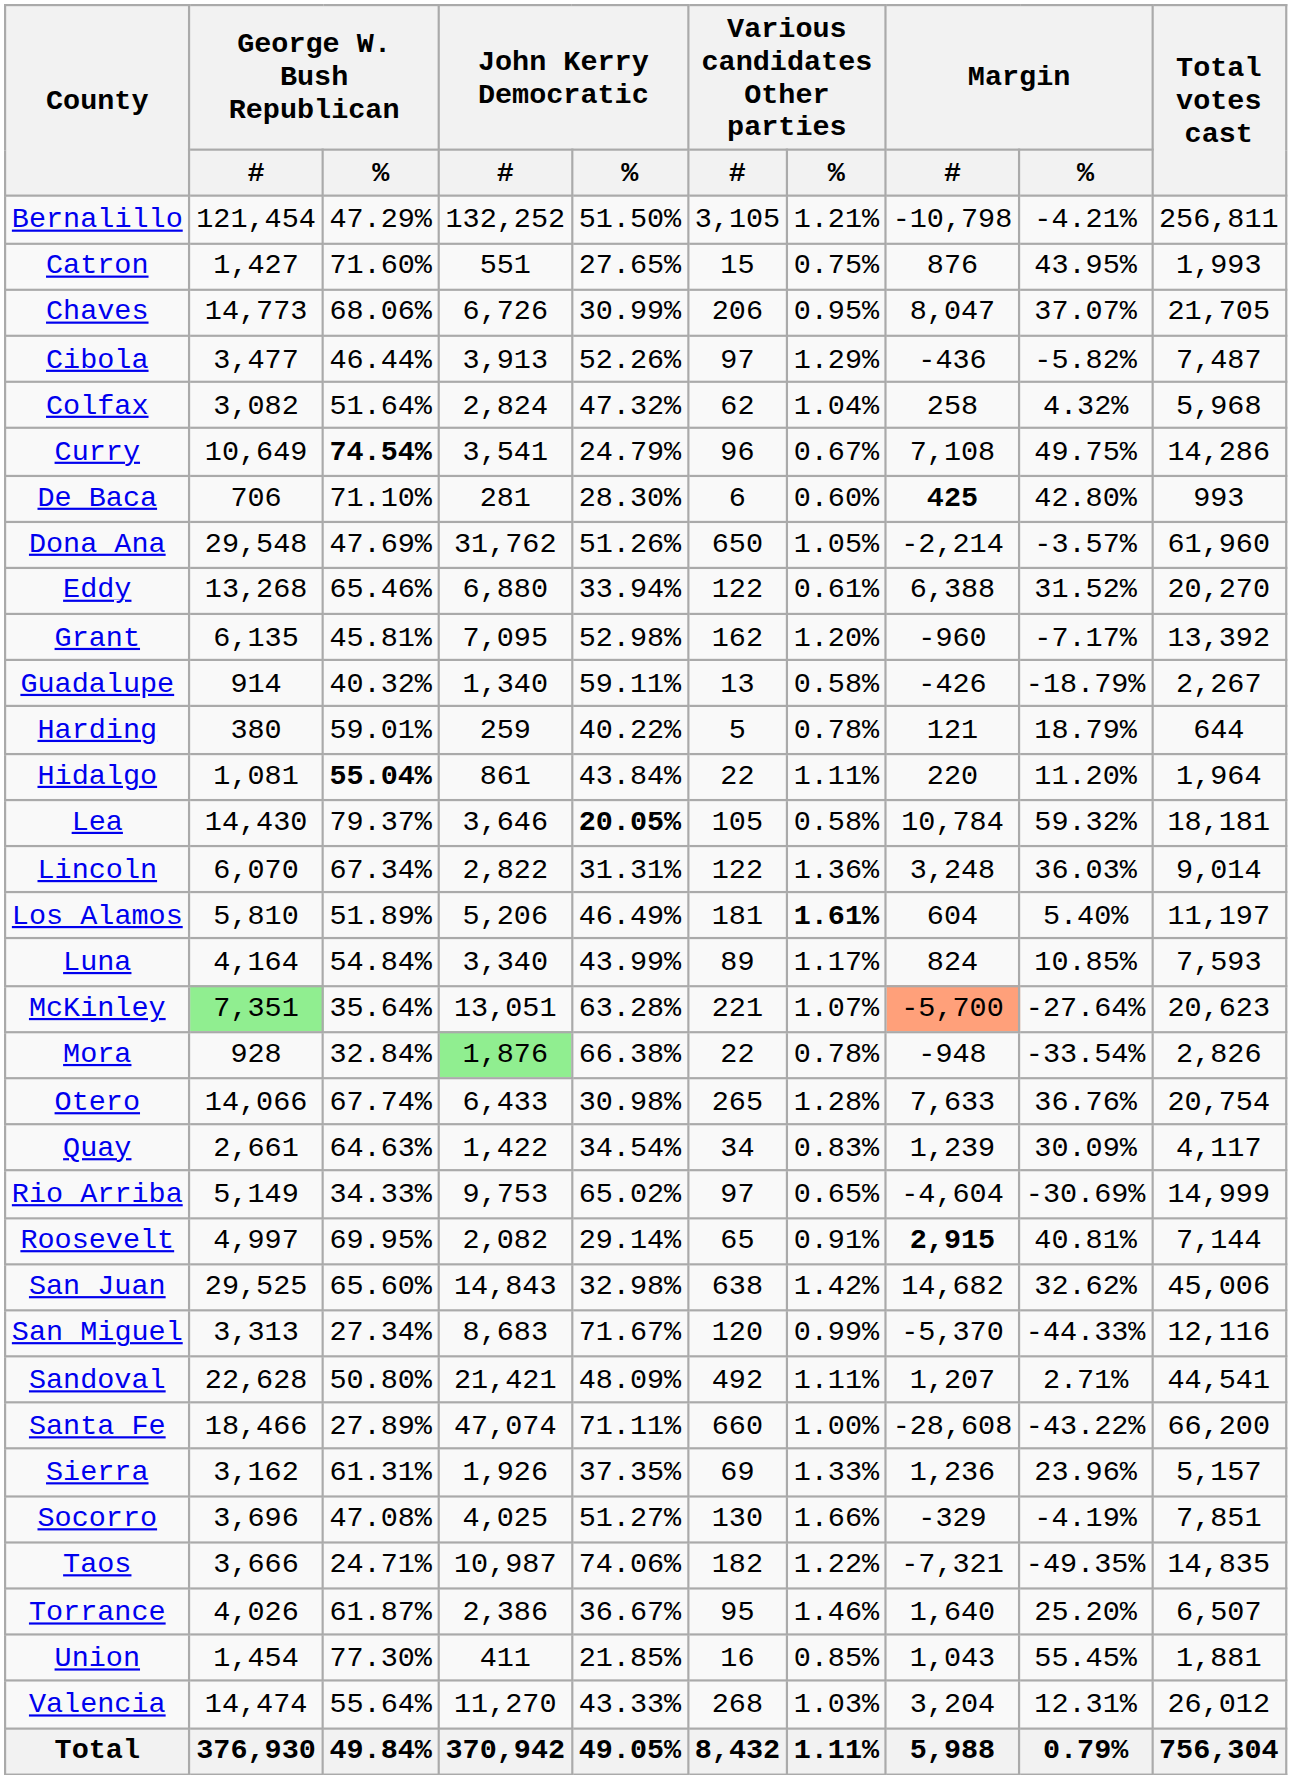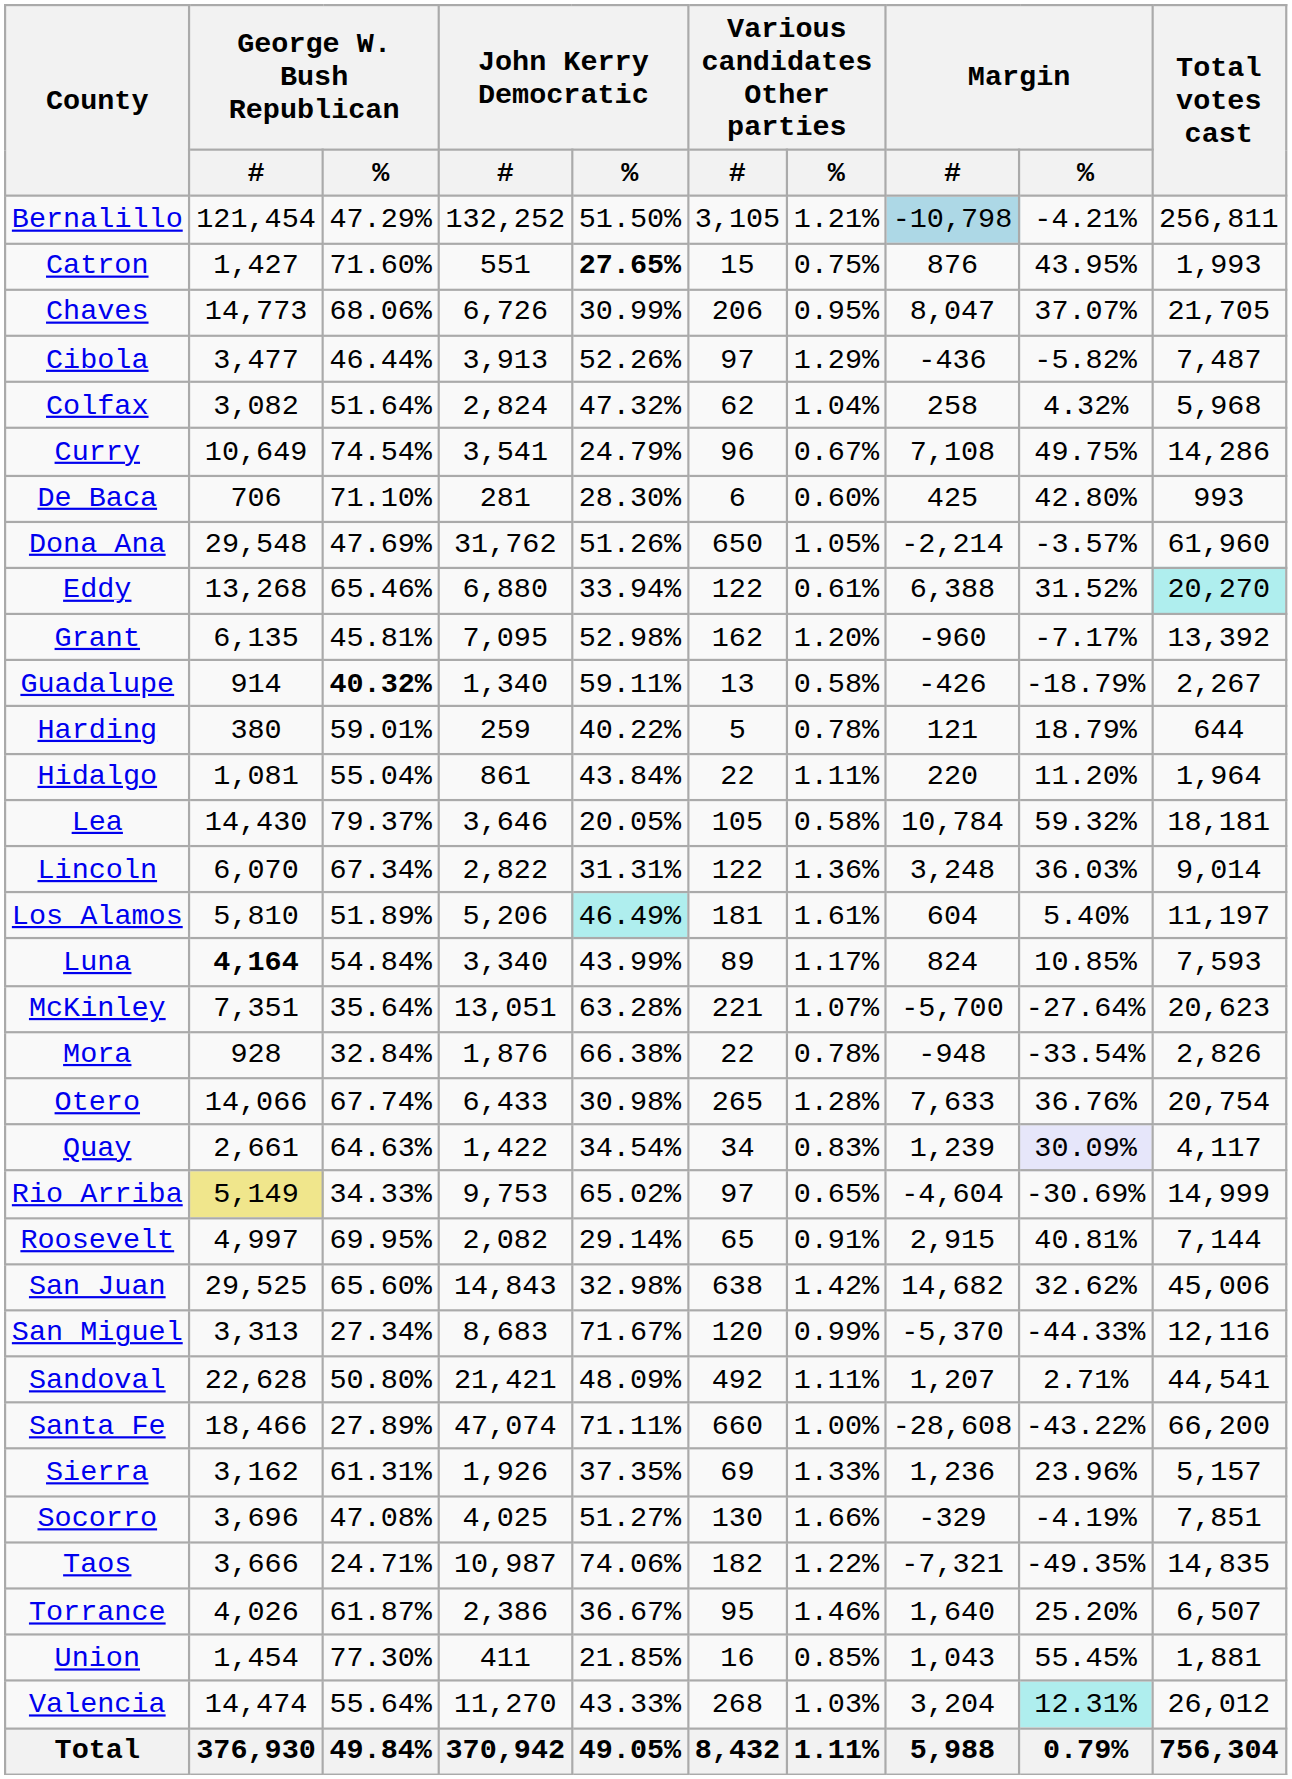(952, 220) no background -> (952, 220) lightblue background
(630, 266) normal -> (630, 266) bold
(381, 452) bold -> (381, 452) normal
(952, 498) bold -> (952, 498) normal
(1219, 591) no background -> (1219, 591) paleturquoise background
(381, 684) normal -> (381, 684) bold
(381, 776) bold -> (381, 776) normal
(630, 823) bold -> (630, 823) normal
(630, 916) no background -> (630, 916) paleturquoise background
(836, 916) bold -> (836, 916) normal
(256, 962) normal -> (256, 962) bold
(256, 1008) lightgreen background -> (256, 1008) no background
(952, 1008) lightsalmon background -> (952, 1008) no background
(505, 1055) lightgreen background -> (505, 1055) no background
(1086, 1148) no background -> (1086, 1148) lavender background
(256, 1194) no background -> (256, 1194) khaki background
(952, 1240) bold -> (952, 1240) normal
(1086, 1704) no background -> (1086, 1704) paleturquoise background
